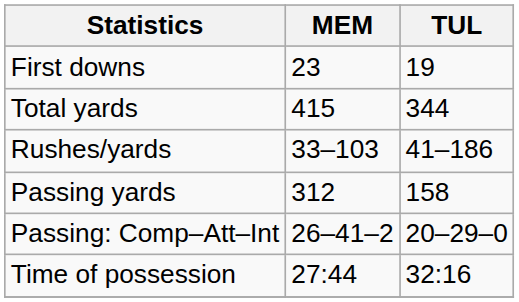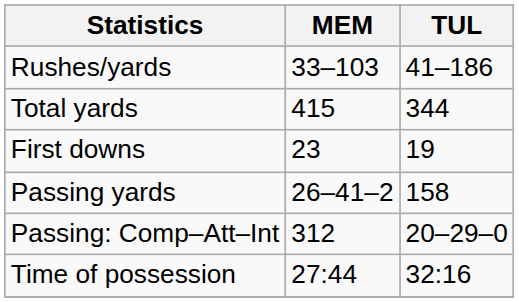rows swapped: (78, 67) <-> (91, 150)
(313, 192) 312 -> (342, 192) 26–41–2
(342, 233) 26–41–2 -> (313, 233) 312
